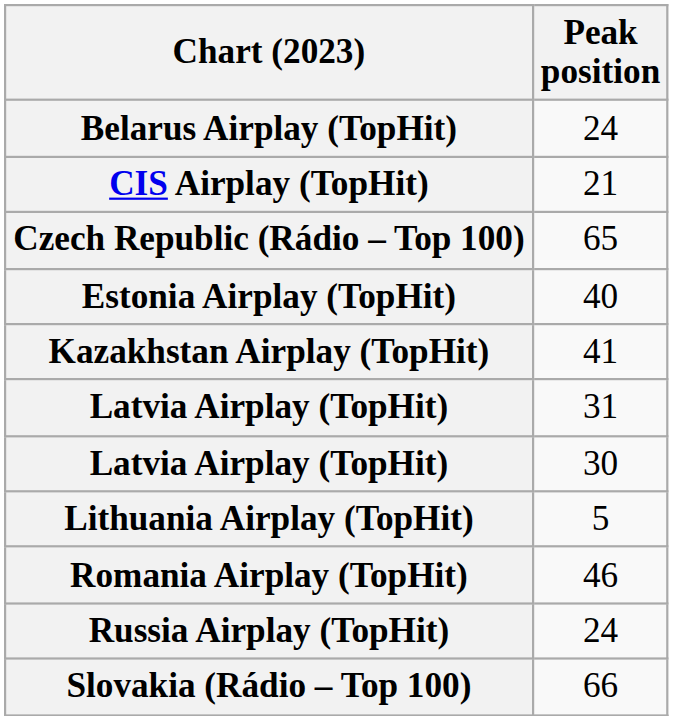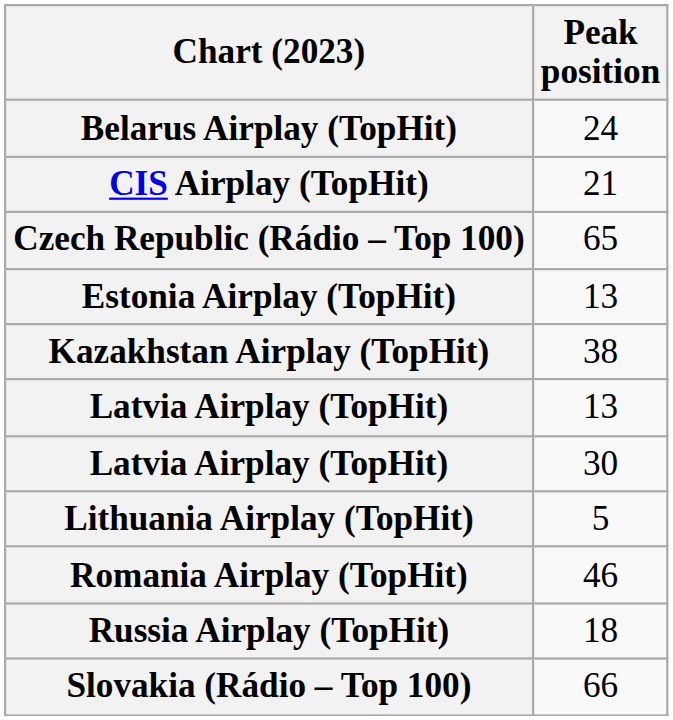(601, 295) 40 -> (601, 295) 13
(601, 351) 41 -> (601, 351) 38
(601, 406) 31 -> (601, 406) 13
(601, 630) 24 -> (601, 630) 18
